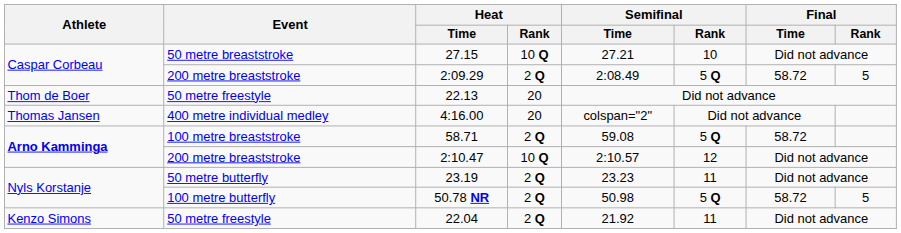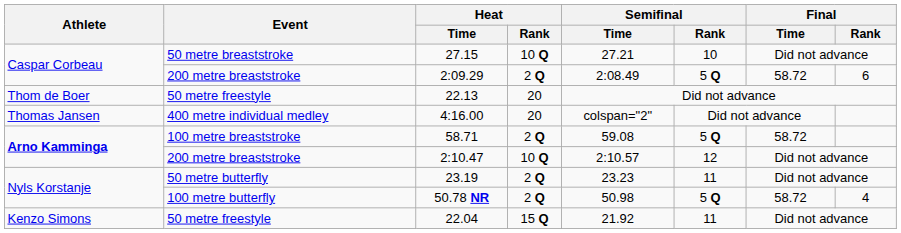(866, 75) 5 -> (866, 75) 6
(866, 198) 5 -> (866, 198) 4
(534, 219) 2 Q -> (534, 219) 15 Q
